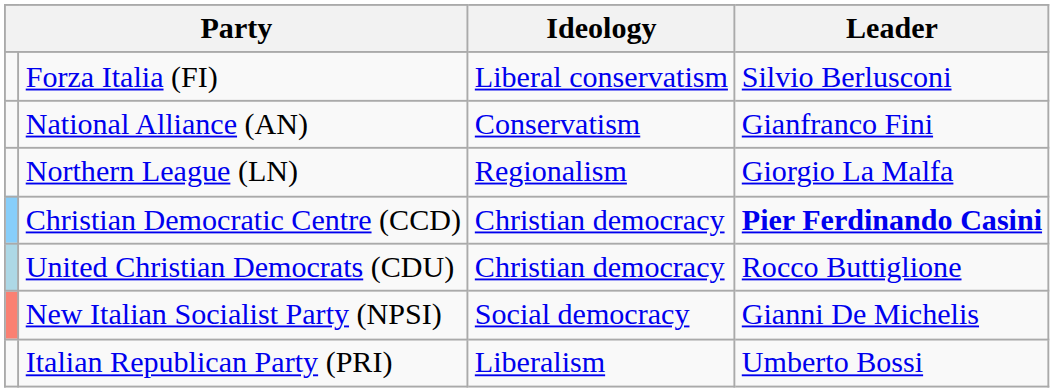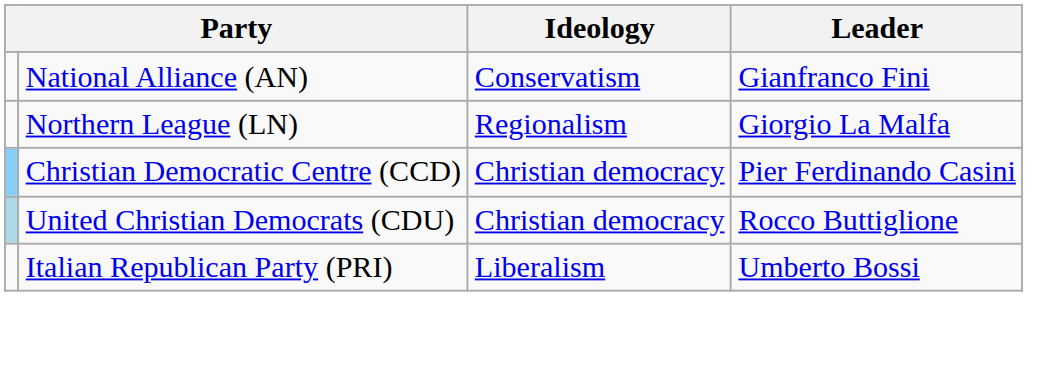- row: (122, 76)
(892, 219) bold -> (877, 171) normal
- row: (234, 314)
